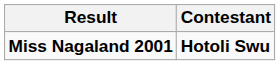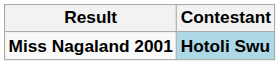(225, 45) no background -> (225, 45) lightblue background
